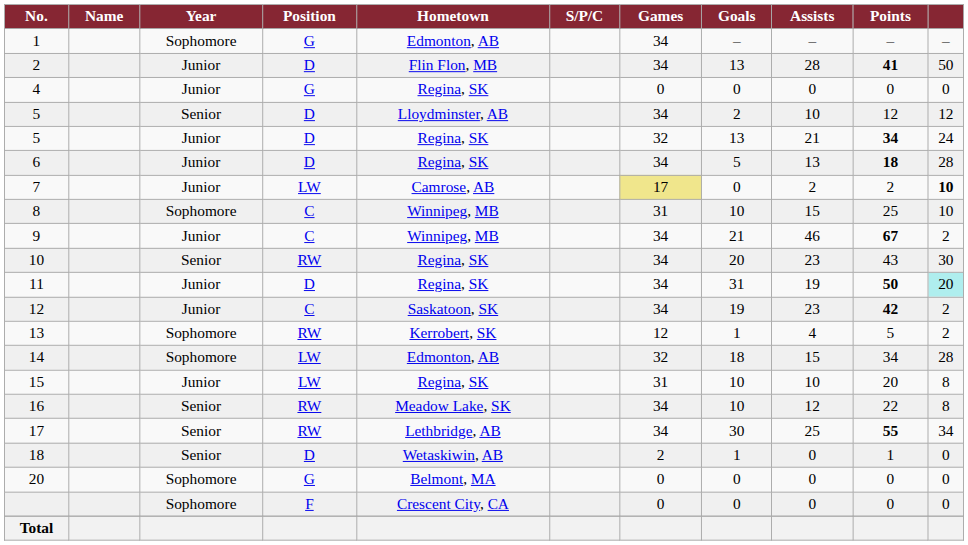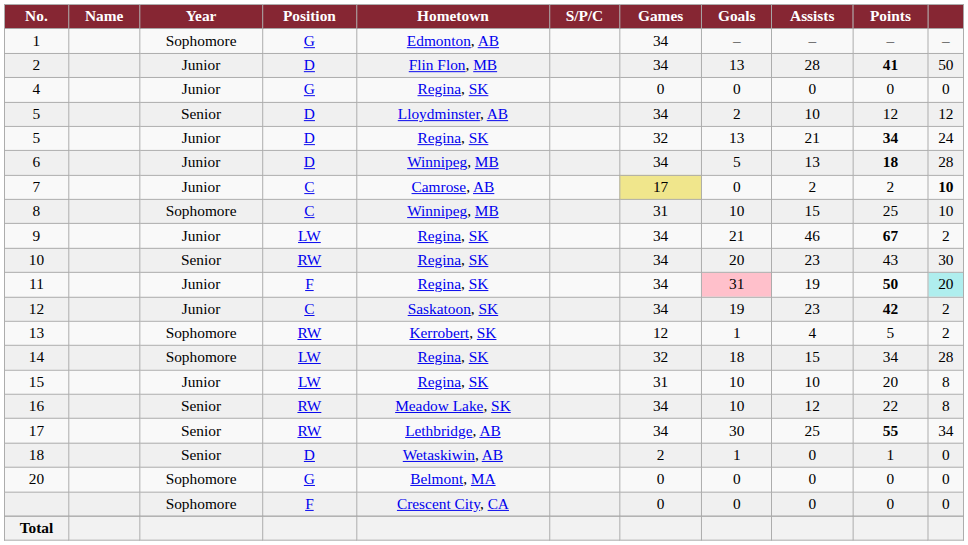(453, 162) Regina, SK -> (453, 162) Winnipeg, MB
(309, 187) LW -> (309, 187) C
(309, 235) C -> (309, 235) LW
(453, 235) Winnipeg, MB -> (453, 235) Regina, SK
(309, 284) D -> (309, 284) F
(737, 284) no background -> (737, 284) pink background
(453, 357) Edmonton, AB -> (453, 357) Regina, SK
